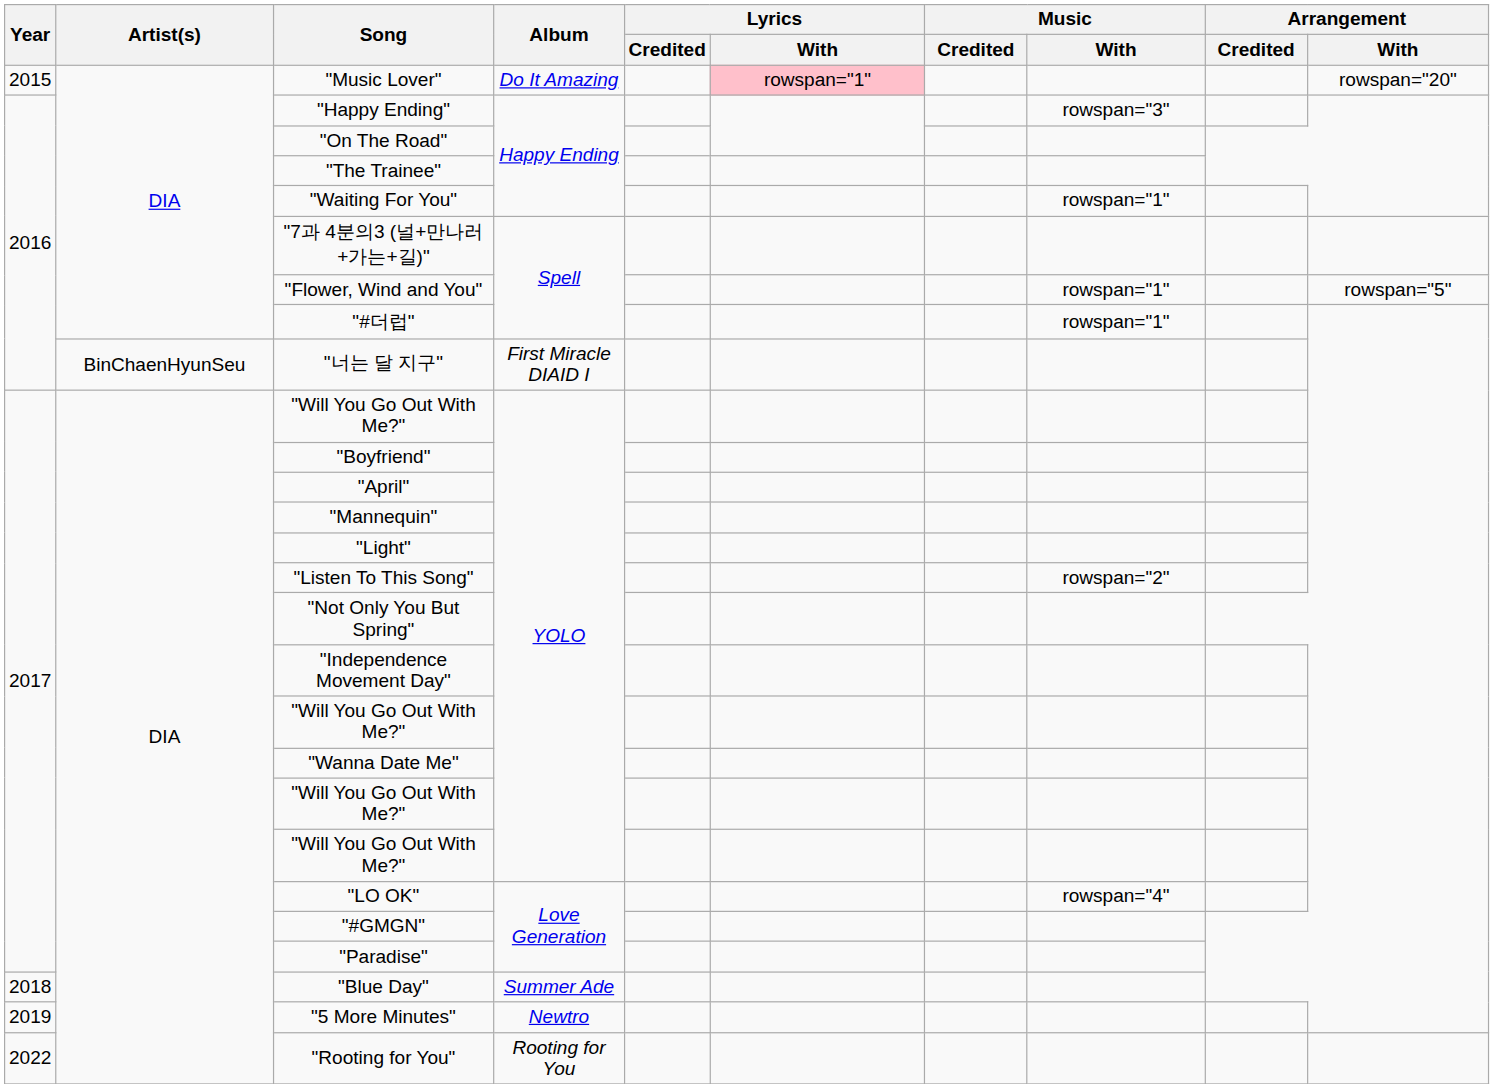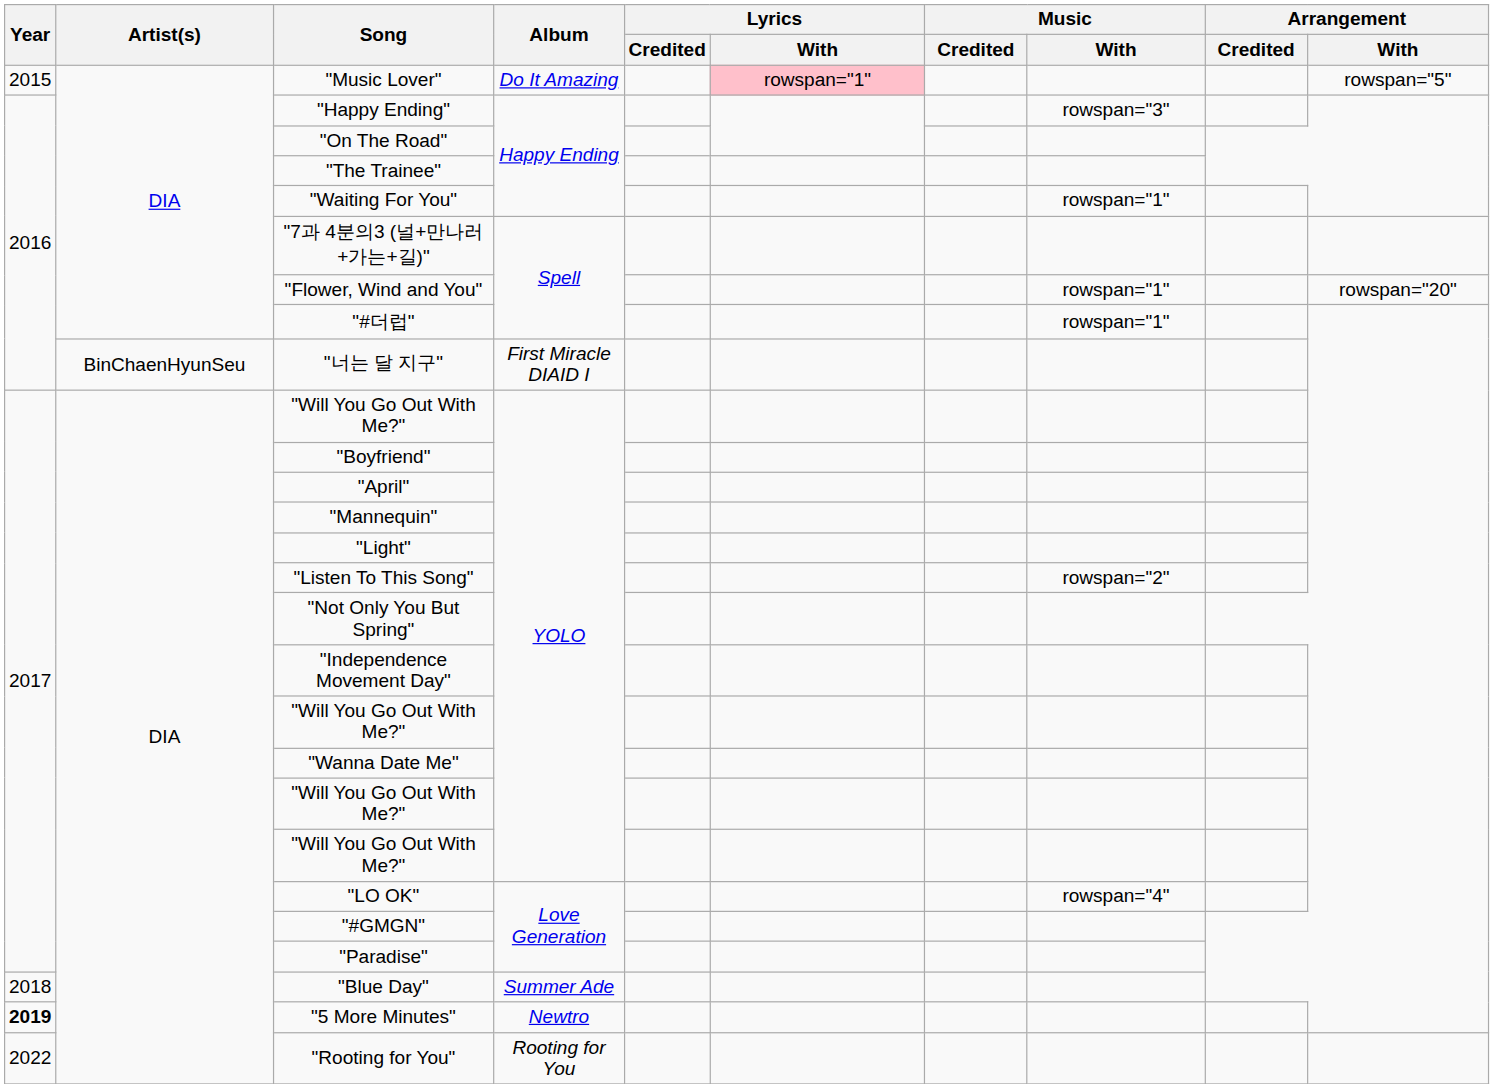(1398, 79) rowspan="20" -> (1398, 79) rowspan="5"
(1398, 289) rowspan="5" -> (1398, 289) rowspan="20"
(30, 1016) normal -> (30, 1016) bold
